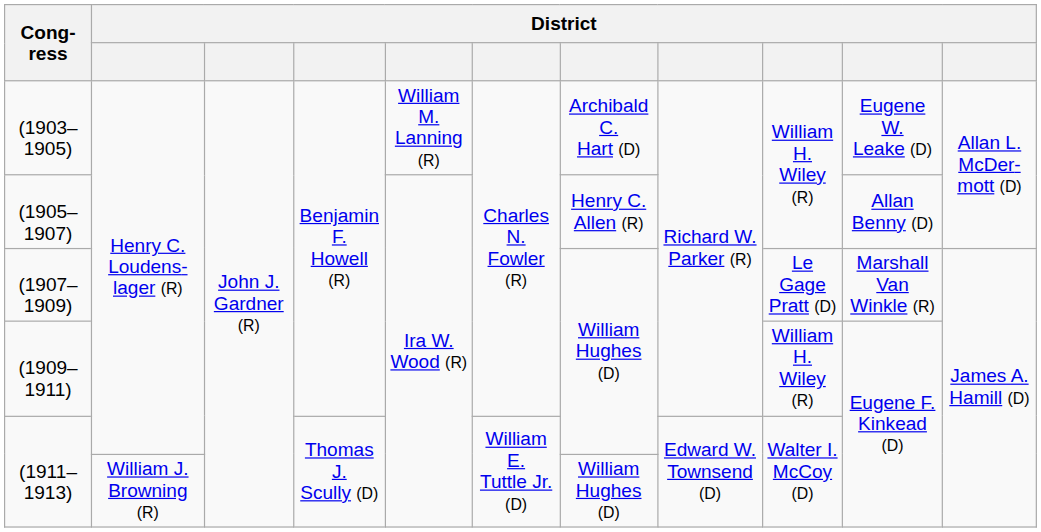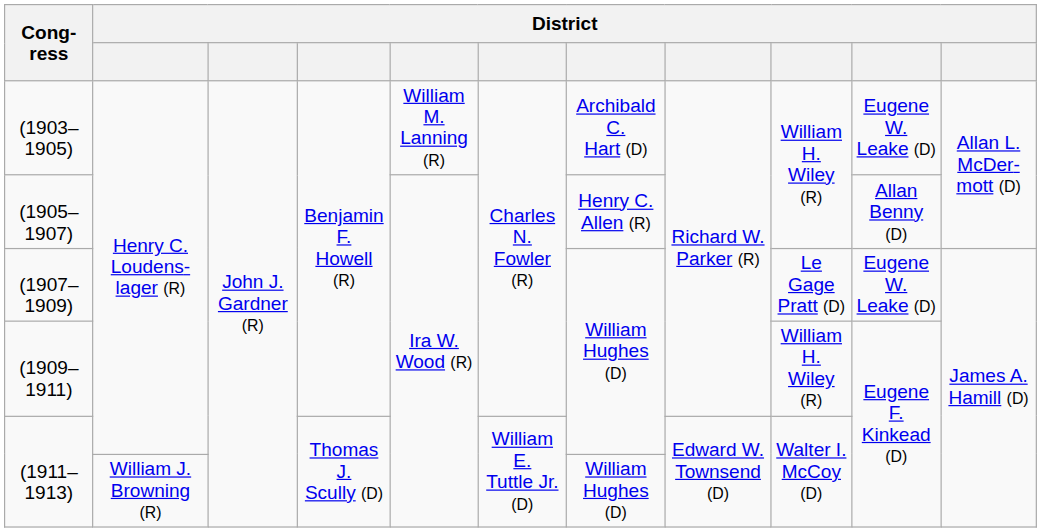(893, 284) Marshall Van Winkle (R) -> (896, 284) Eugene W. Leake (D)
